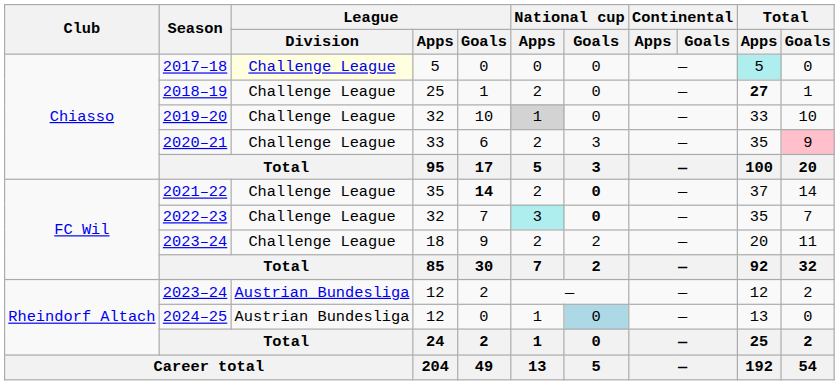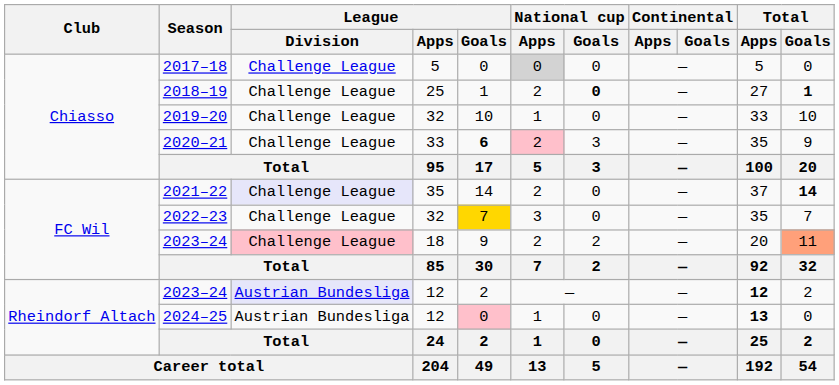(322, 67) lightyellow background -> (322, 67) no background
(537, 67) no background -> (537, 67) lightgrey background
(759, 67) paleturquoise background -> (759, 67) no background
(596, 92) normal -> (596, 92) bold
(759, 92) bold -> (759, 92) normal
(808, 92) normal -> (808, 92) bold
(537, 117) lightgrey background -> (537, 117) no background
(484, 142) normal -> (484, 142) bold
(537, 142) no background -> (537, 142) pink background
(808, 142) pink background -> (808, 142) no background
(322, 192) no background -> (322, 192) lavender background
(484, 192) bold -> (484, 192) normal
(596, 192) bold -> (596, 192) normal
(808, 192) normal -> (808, 192) bold
(484, 217) no background -> (484, 217) gold background
(537, 217) paleturquoise background -> (537, 217) no background
(596, 217) bold -> (596, 217) normal
(322, 242) no background -> (322, 242) pink background
(808, 242) no background -> (808, 242) lightsalmon background
(322, 292) no background -> (322, 292) lavender background
(759, 292) normal -> (759, 292) bold
(484, 317) no background -> (484, 317) pink background
(596, 317) lightblue background -> (596, 317) no background
(759, 317) normal -> (759, 317) bold
